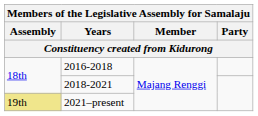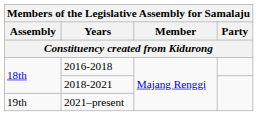(17, 102) khaki background -> (17, 102) no background
